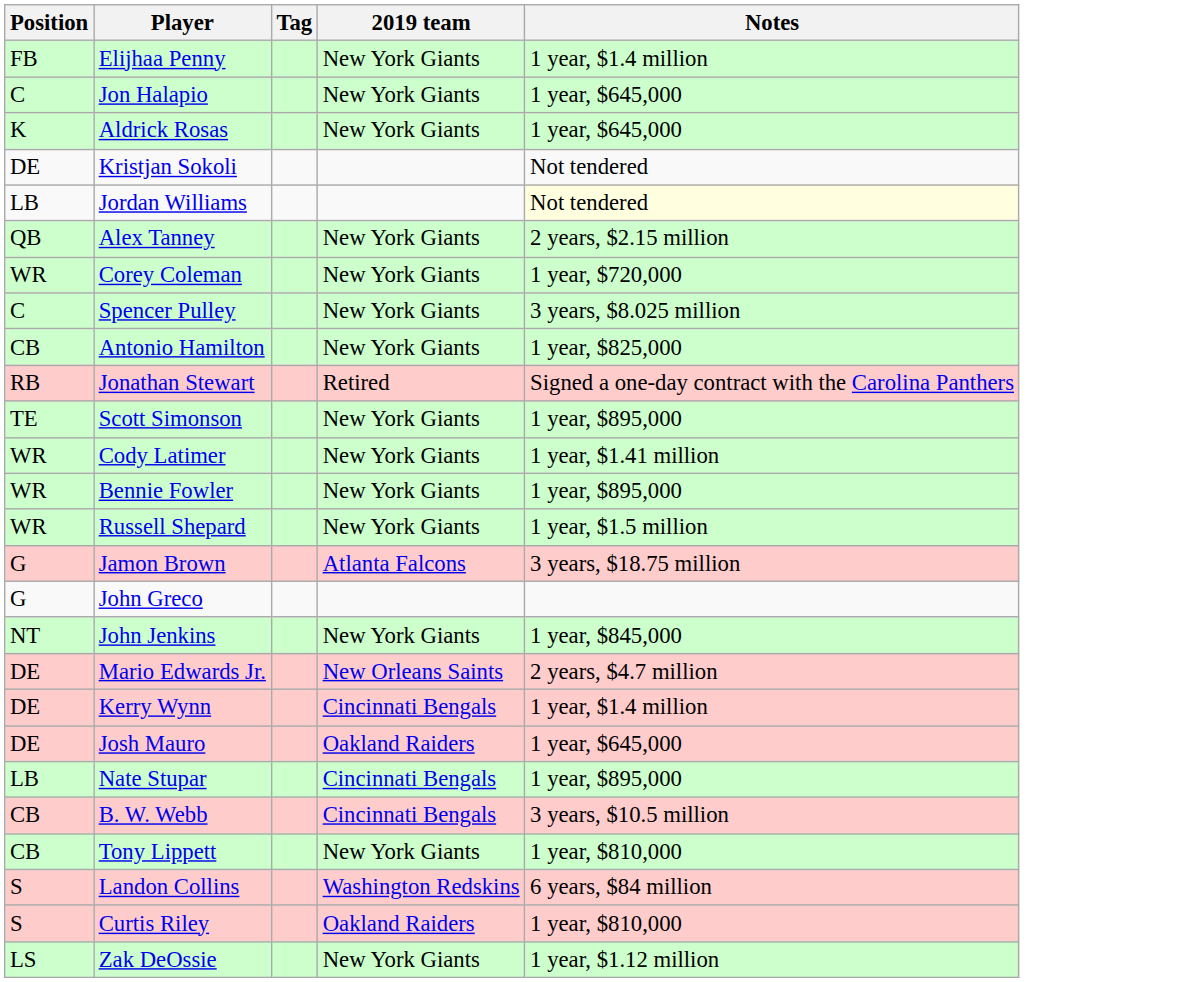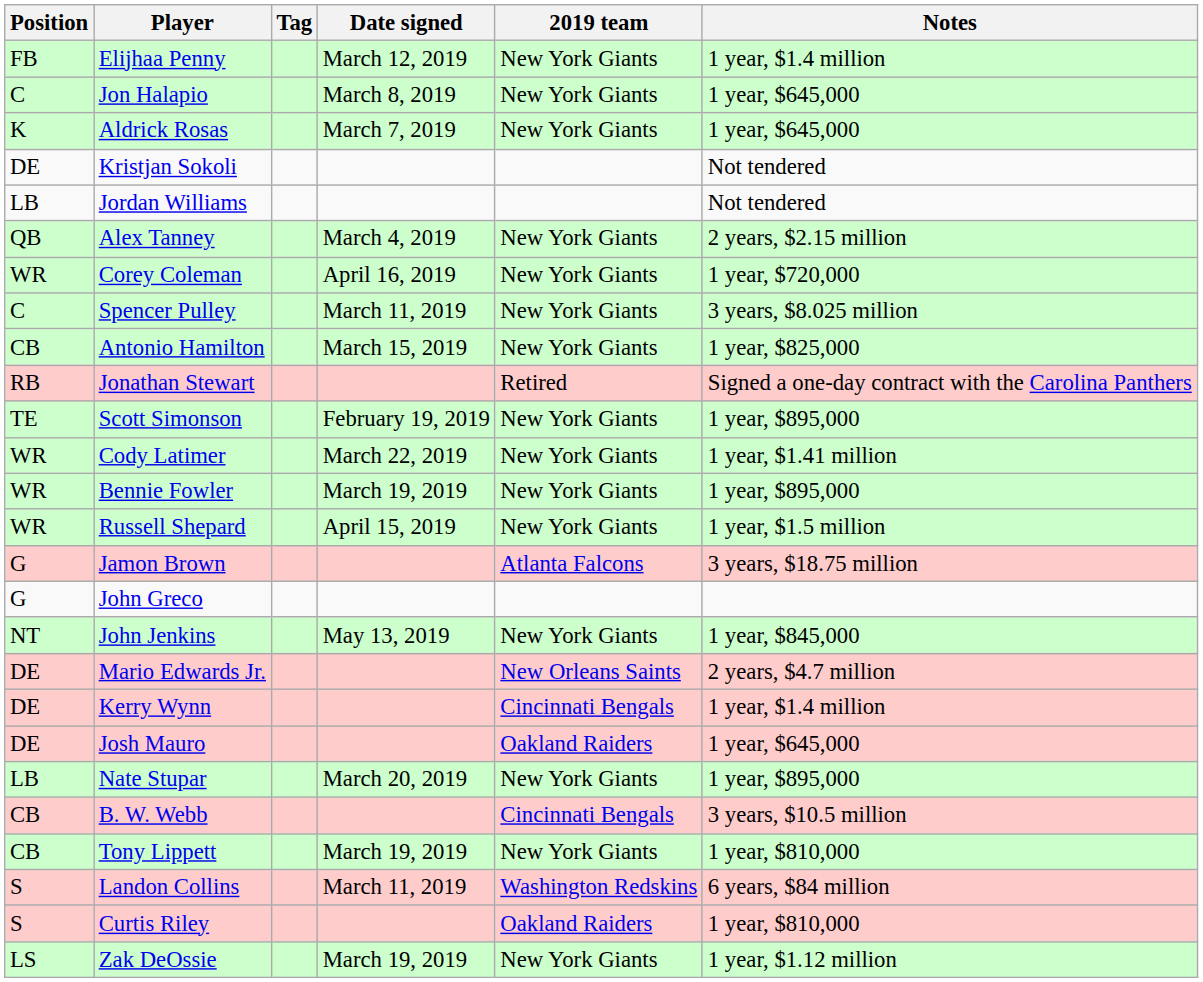+ column: (406, 22)
(589, 202) lightyellow background -> (767, 202) no background
(409, 779) Cincinnati Bengals -> (579, 779) New York Giants
